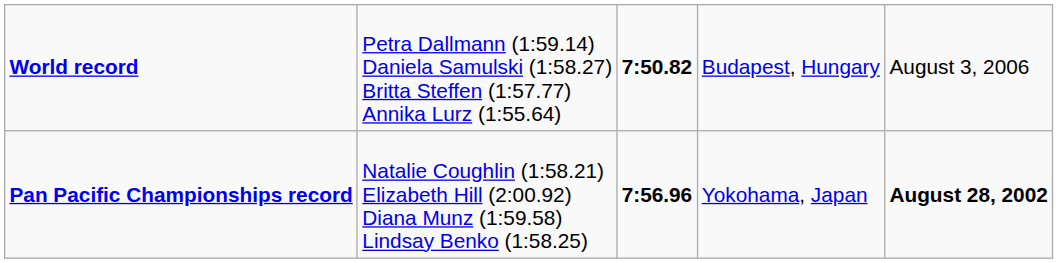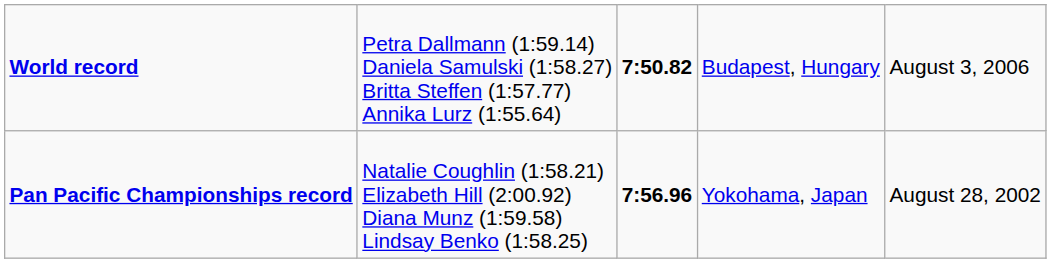(969, 194) bold -> (965, 194) normal
